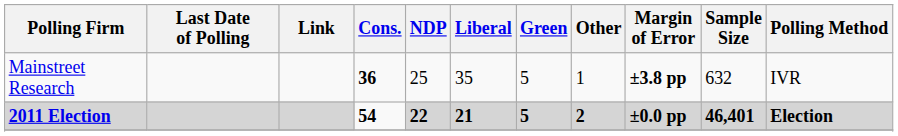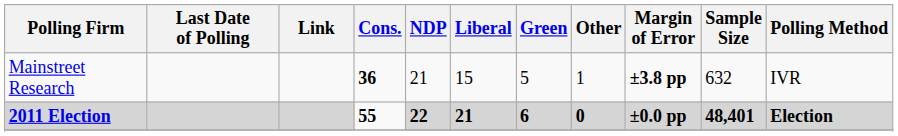(419, 77) 25 -> (419, 77) 21
(464, 77) 35 -> (464, 77) 15
(367, 115) 54 -> (367, 115) 55
(524, 115) 5 -> (524, 115) 6
(580, 115) 2 -> (580, 115) 0
(730, 115) 46,401 -> (730, 115) 48,401
